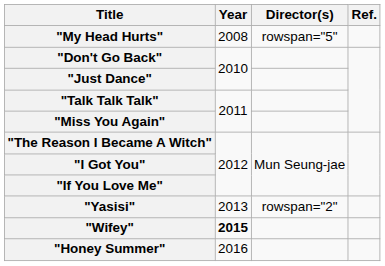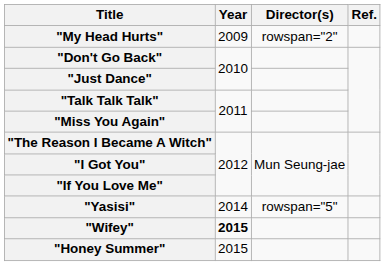(233, 36) 2008 -> (233, 36) 2009
(300, 36) rowspan="5" -> (300, 36) rowspan="2"
(233, 206) 2013 -> (233, 206) 2014
(300, 206) rowspan="2" -> (300, 206) rowspan="5"
(233, 249) 2016 -> (233, 249) 2015
